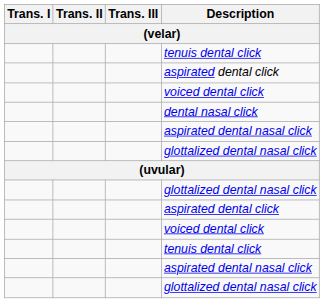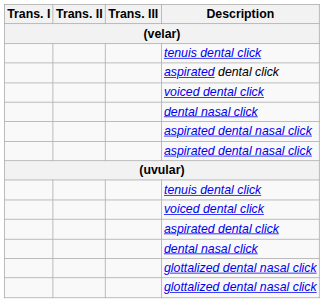(240, 151) glottalized dental nasal click -> (238, 151) aspirated dental nasal click
(240, 190) glottalized dental nasal click -> (213, 190) tenuis dental click
(221, 209) aspirated dental click -> (214, 209) voiced dental click
(214, 229) voiced dental click -> (221, 229) aspirated dental click
(213, 248) tenuis dental click -> (211, 248) dental nasal click
(238, 268) aspirated dental nasal click -> (240, 268) glottalized dental nasal click
